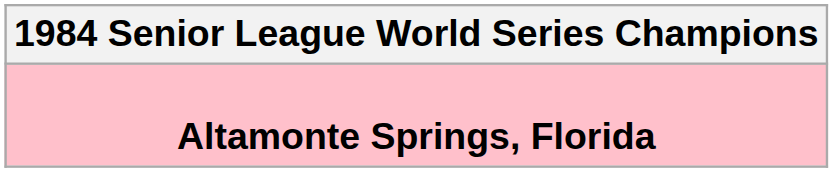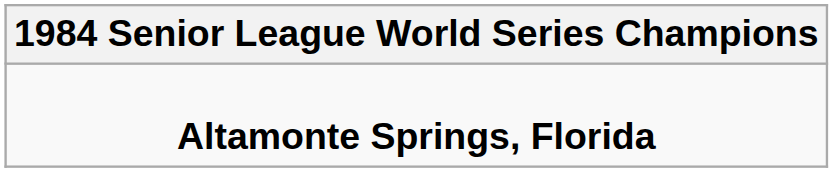(416, 135) pink background -> (416, 135) no background
